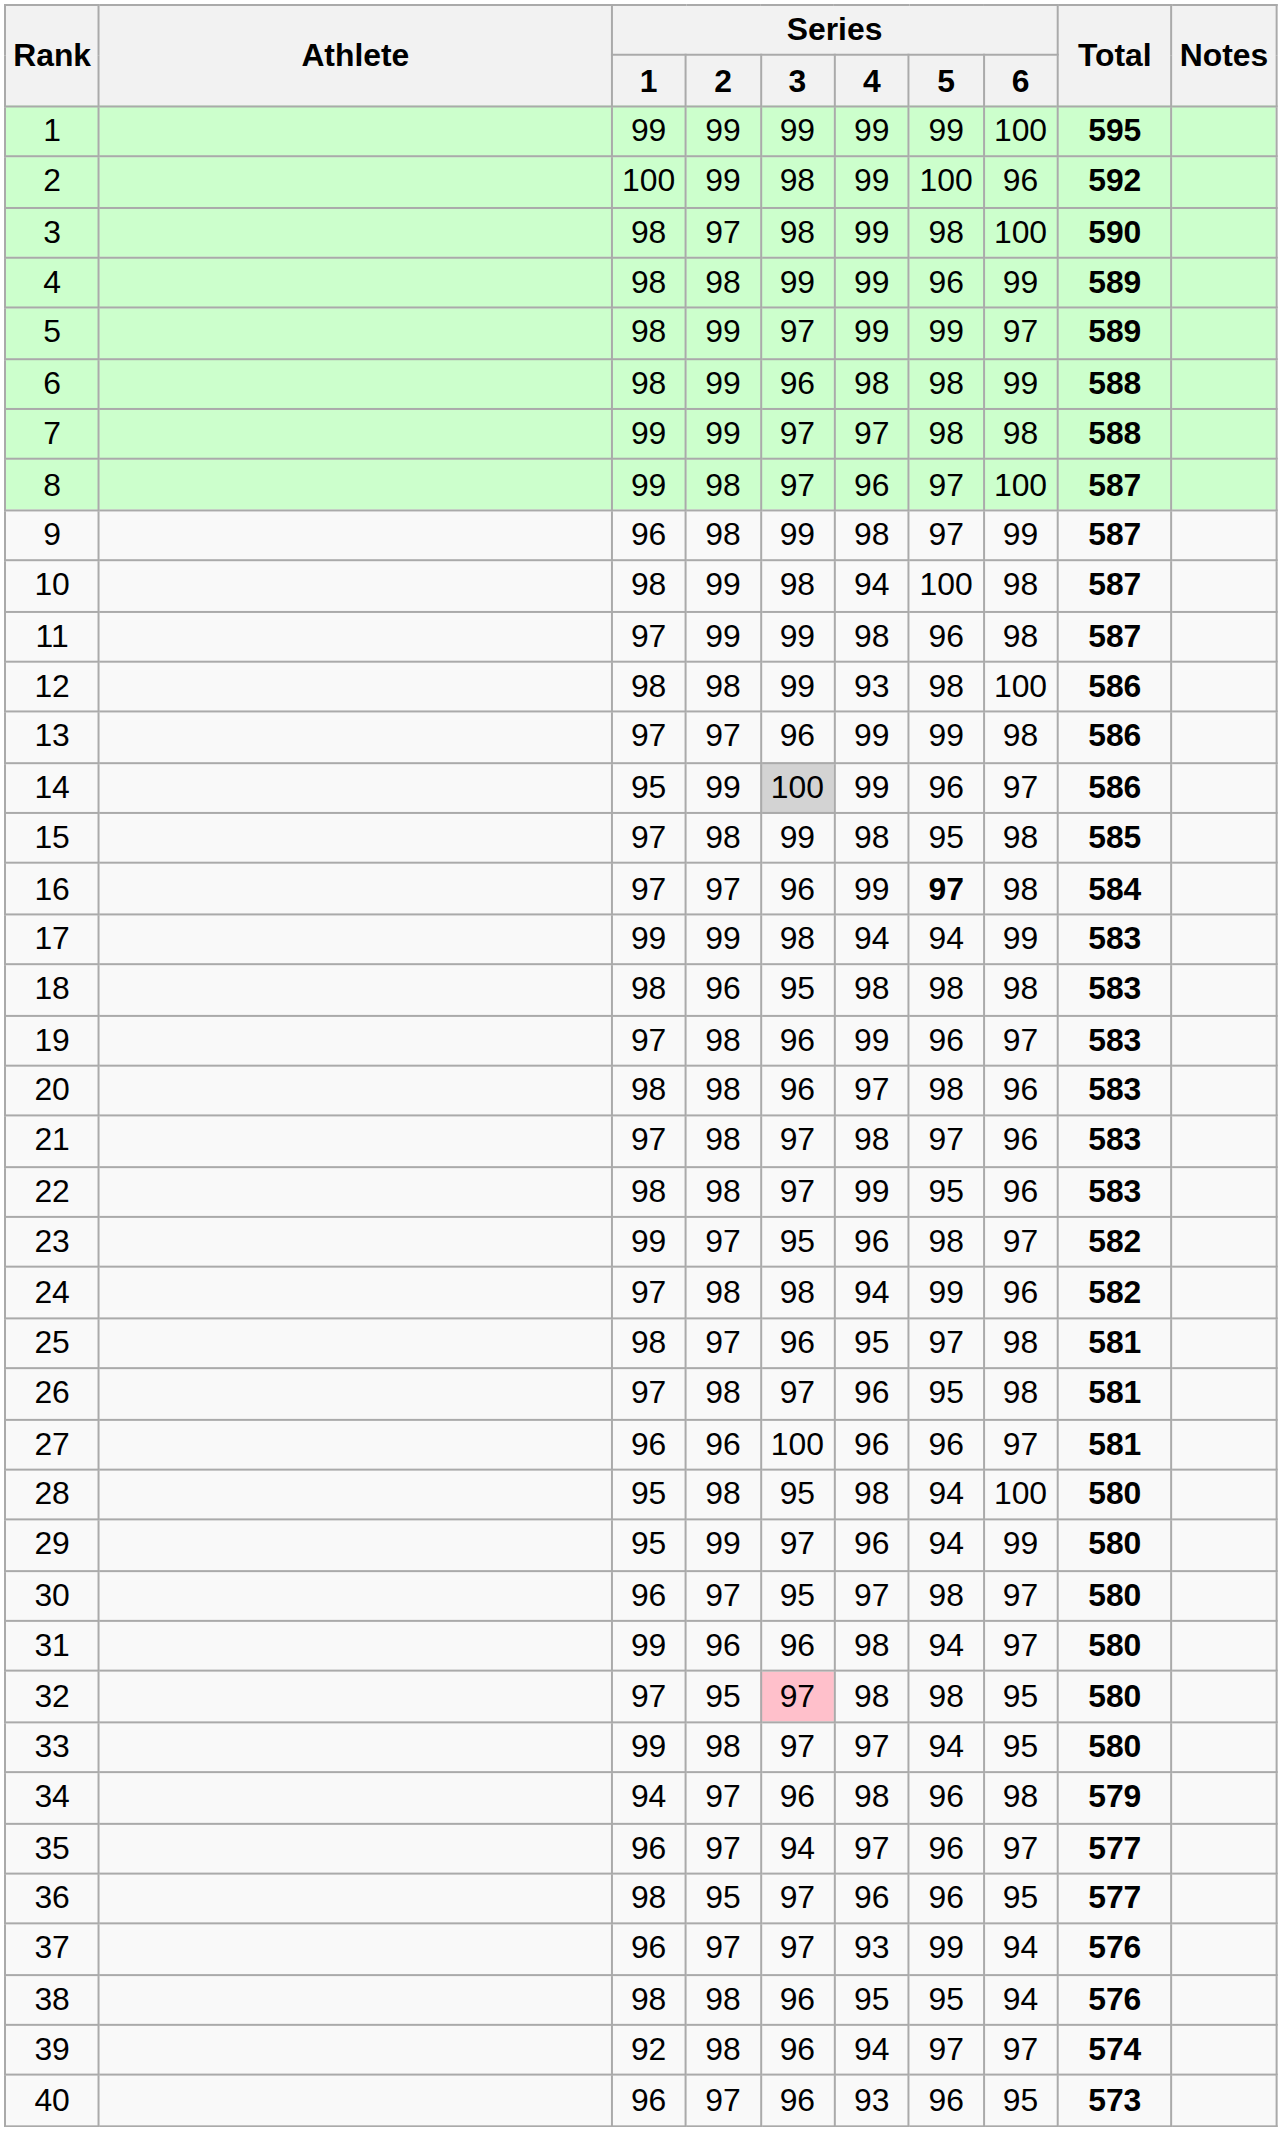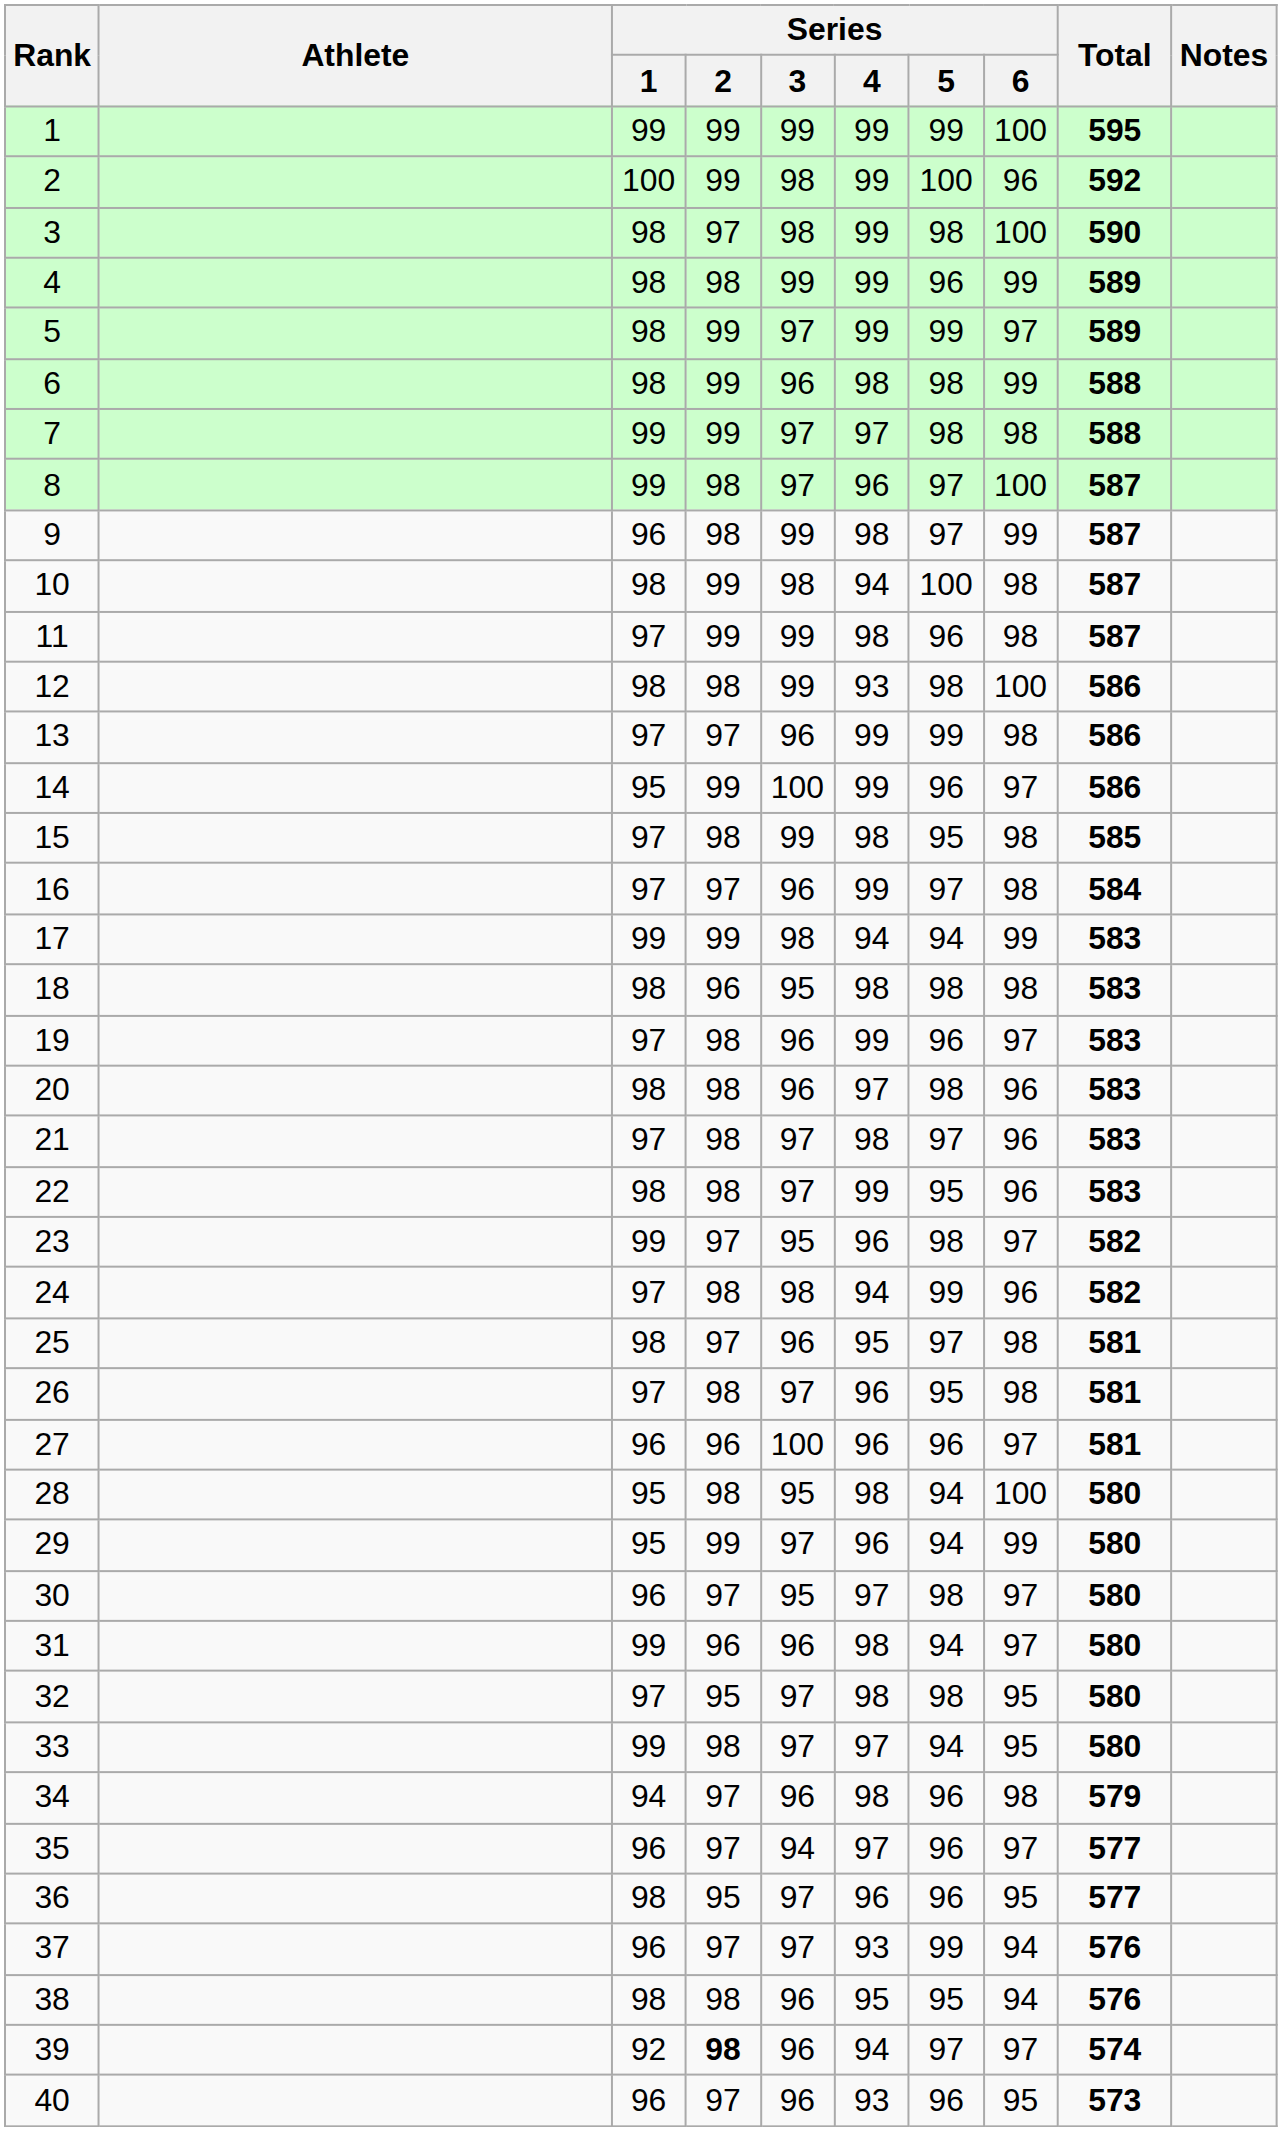(797, 787) lightgrey background -> (797, 787) no background
(946, 888) bold -> (946, 888) normal
(797, 1696) pink background -> (797, 1696) no background
(723, 2049) normal -> (723, 2049) bold
